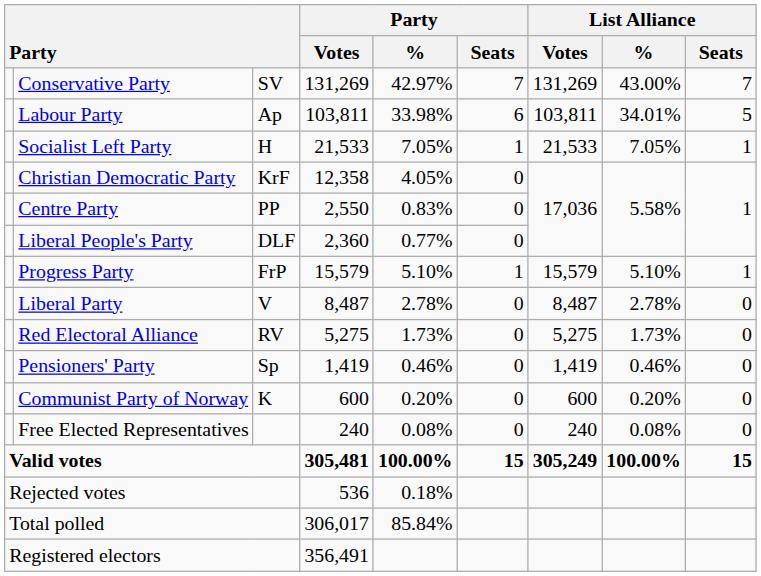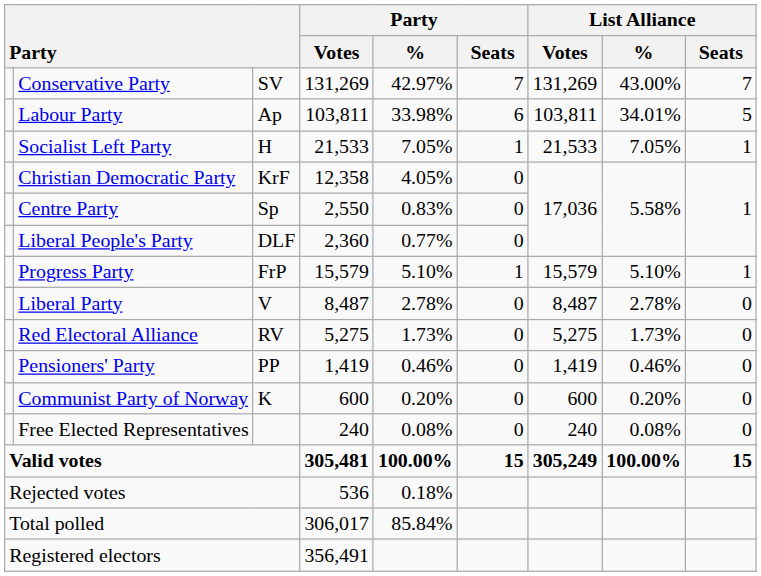(269, 209) PP -> (268, 209) Sp
(268, 366) Sp -> (269, 366) PP
